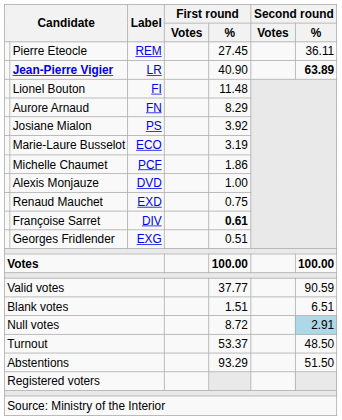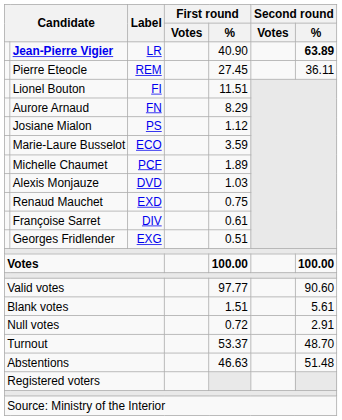rows swapped: (63, 70) <-> (50, 51)
(234, 89) 11.48 -> (234, 89) 11.51
(236, 127) 3.92 -> (236, 127) 1.12
(236, 145) 3.19 -> (236, 145) 3.59
(236, 164) 1.86 -> (236, 164) 1.89
(236, 183) 1.00 -> (236, 183) 1.03
(236, 220) bold -> (236, 220) normal
(233, 288) 37.77 -> (233, 288) 97.77
(319, 288) 90.59 -> (319, 288) 90.60
(323, 307) 6.51 -> (323, 307) 5.61
(236, 325) 8.72 -> (236, 325) 0.72
(323, 325) lightblue background -> (323, 325) no background
(319, 344) 48.50 -> (319, 344) 48.70
(233, 363) 93.29 -> (233, 363) 46.63
(319, 363) 51.50 -> (319, 363) 51.48
